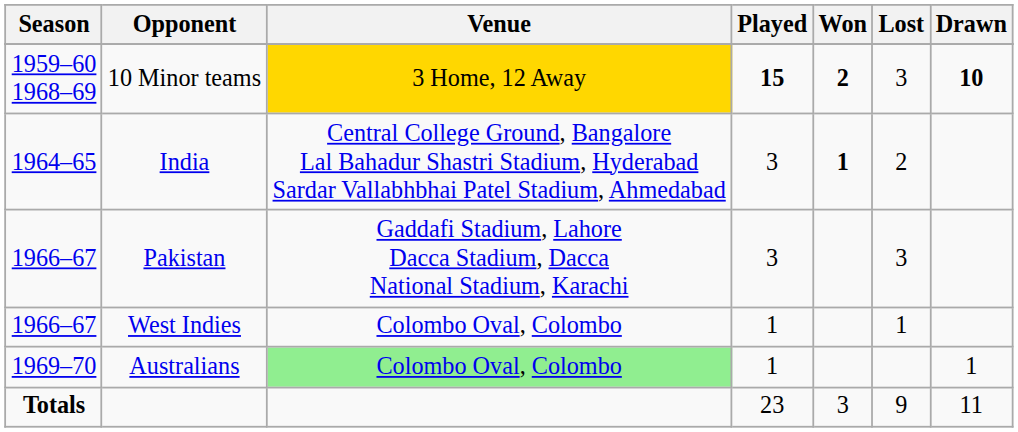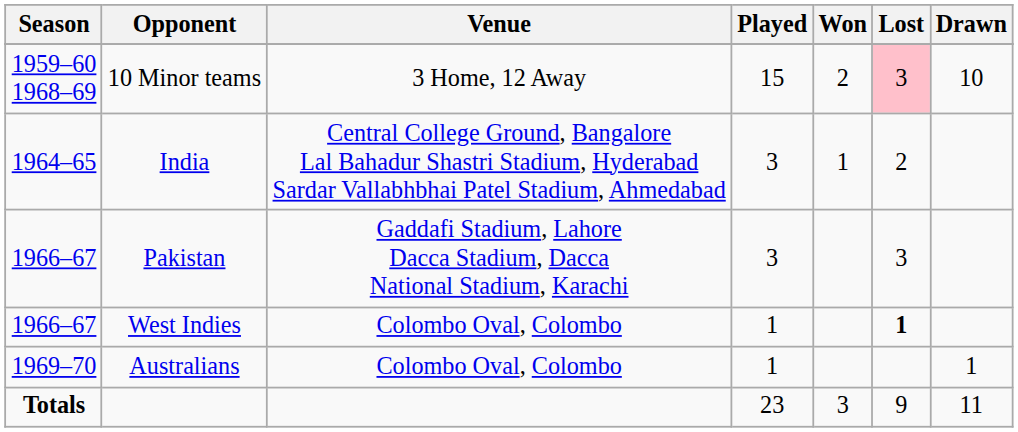(499, 78) gold background -> (499, 78) no background
(772, 78) bold -> (772, 78) normal
(843, 78) bold -> (843, 78) normal
(901, 78) no background -> (901, 78) pink background
(971, 78) bold -> (971, 78) normal
(843, 161) bold -> (843, 161) normal
(901, 326) normal -> (901, 326) bold
(499, 366) lightgreen background -> (499, 366) no background
